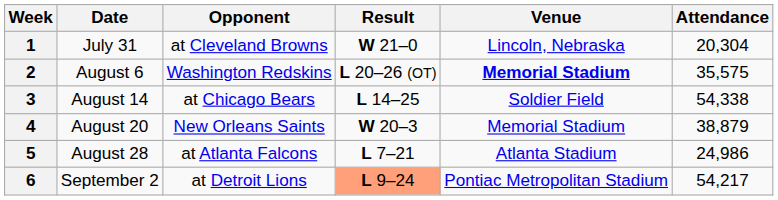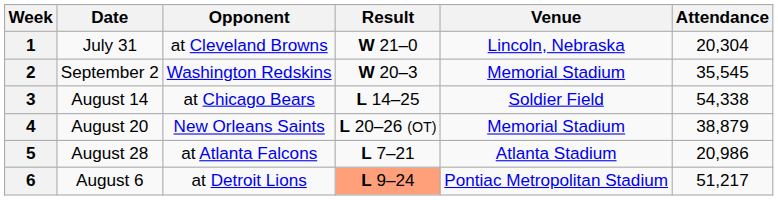(110, 72) August 6 -> (110, 72) September 2
(388, 72) L 20–26 (OT) -> (388, 72) W 20–3
(556, 72) bold -> (556, 72) normal
(722, 72) 35,575 -> (722, 72) 35,545
(388, 126) W 20–3 -> (388, 126) L 20–26 (OT)
(722, 153) 24,986 -> (722, 153) 20,986
(110, 180) September 2 -> (110, 180) August 6
(722, 180) 54,217 -> (722, 180) 51,217
